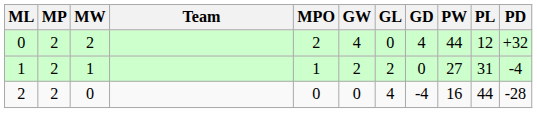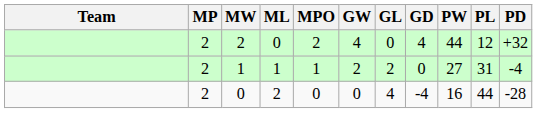columns swapped: (202, 17) <-> (21, 17)
